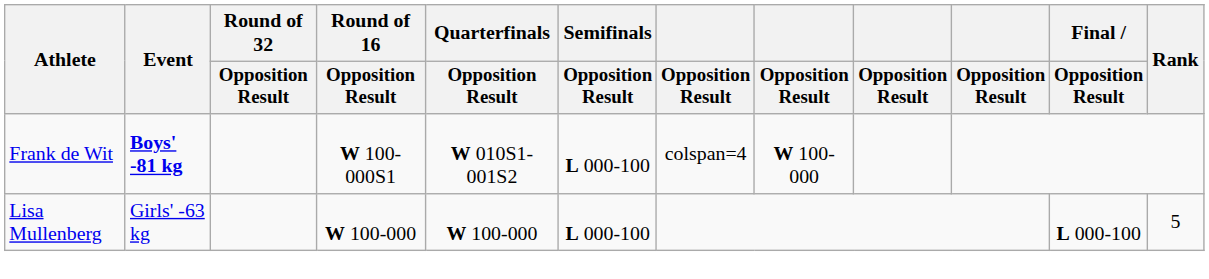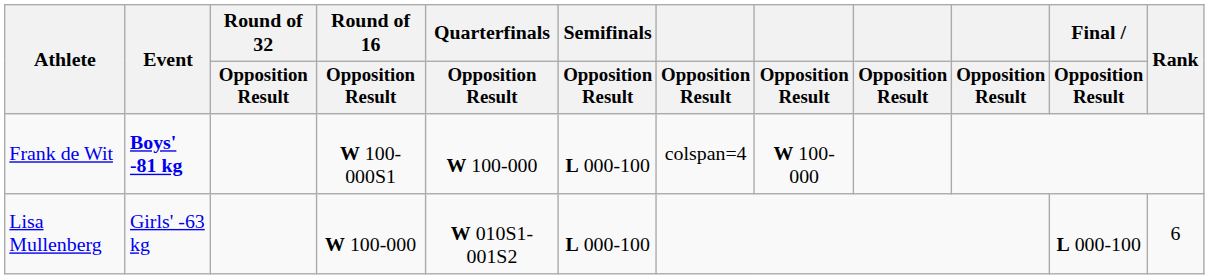(492, 165) W 010S1-001S2 -> (492, 165) W 100-000
(492, 233) W 100-000 -> (492, 245) W 010S1-001S2
(1175, 222) 5 -> (1175, 233) 6
